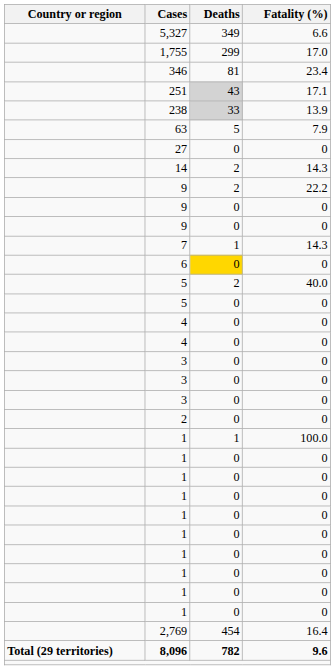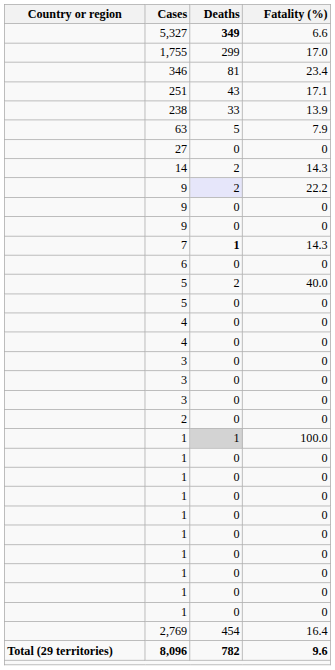(231, 33) normal -> (231, 33) bold
(234, 91) lightgrey background -> (234, 91) no background
(234, 110) lightgrey background -> (234, 110) no background
(237, 187) no background -> (237, 187) lavender background
(237, 245) normal -> (237, 245) bold
(237, 264) gold background -> (237, 264) no background
(237, 438) no background -> (237, 438) lightgrey background
